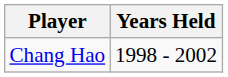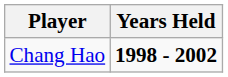(166, 54) normal -> (166, 54) bold
